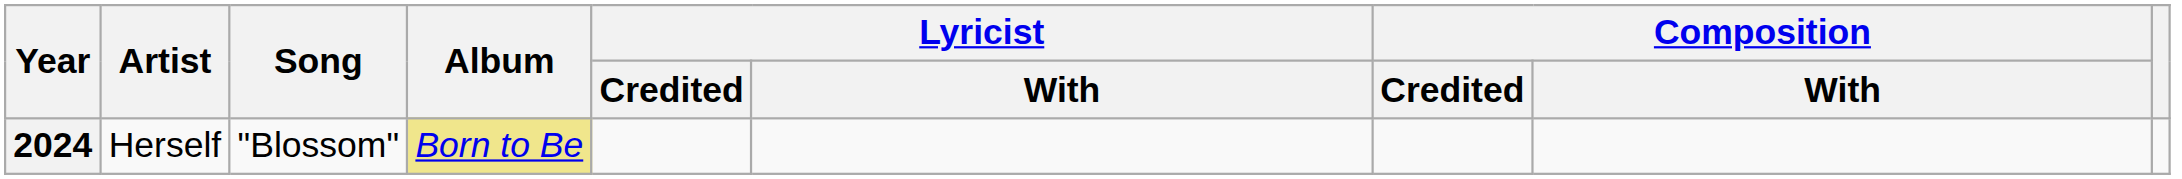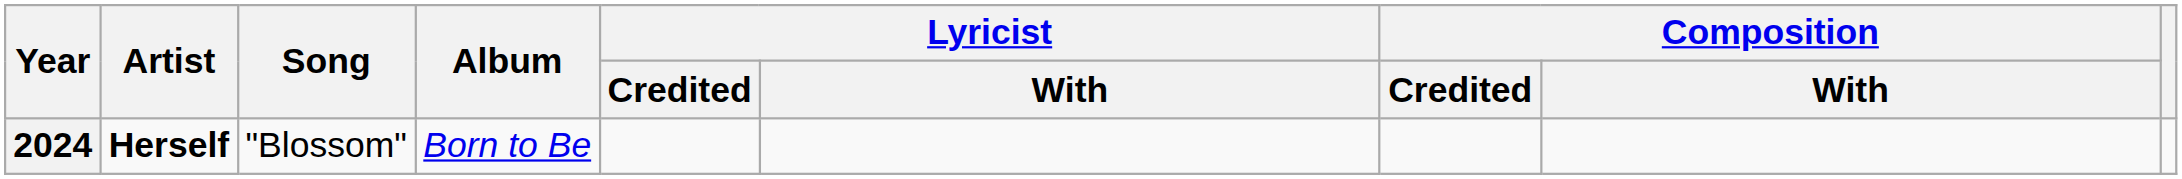(165, 145) normal -> (169, 145) bold
(499, 145) khaki background -> (507, 145) no background
